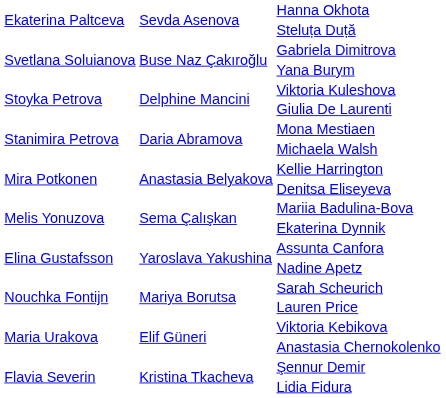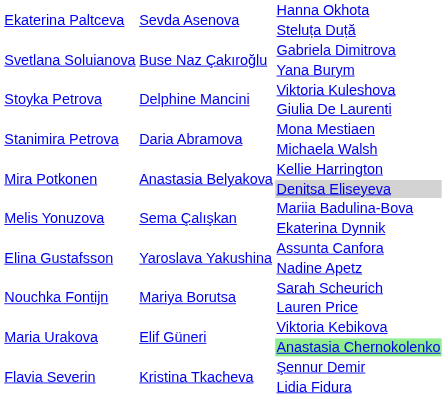(334, 189) no background -> (334, 189) lightgrey background
(359, 347) no background -> (359, 347) lightgreen background
